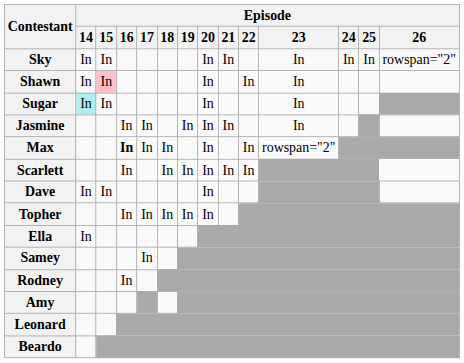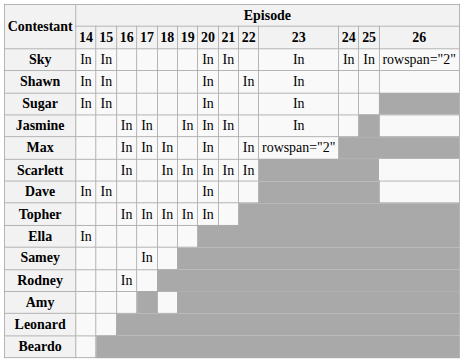(106, 81) pink background -> (106, 81) no background
(86, 103) paleturquoise background -> (86, 103) no background
(127, 147) bold -> (127, 147) normal
